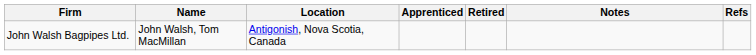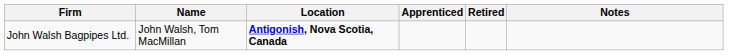- column: (737, 12)
(306, 35) normal -> (311, 35) bold
